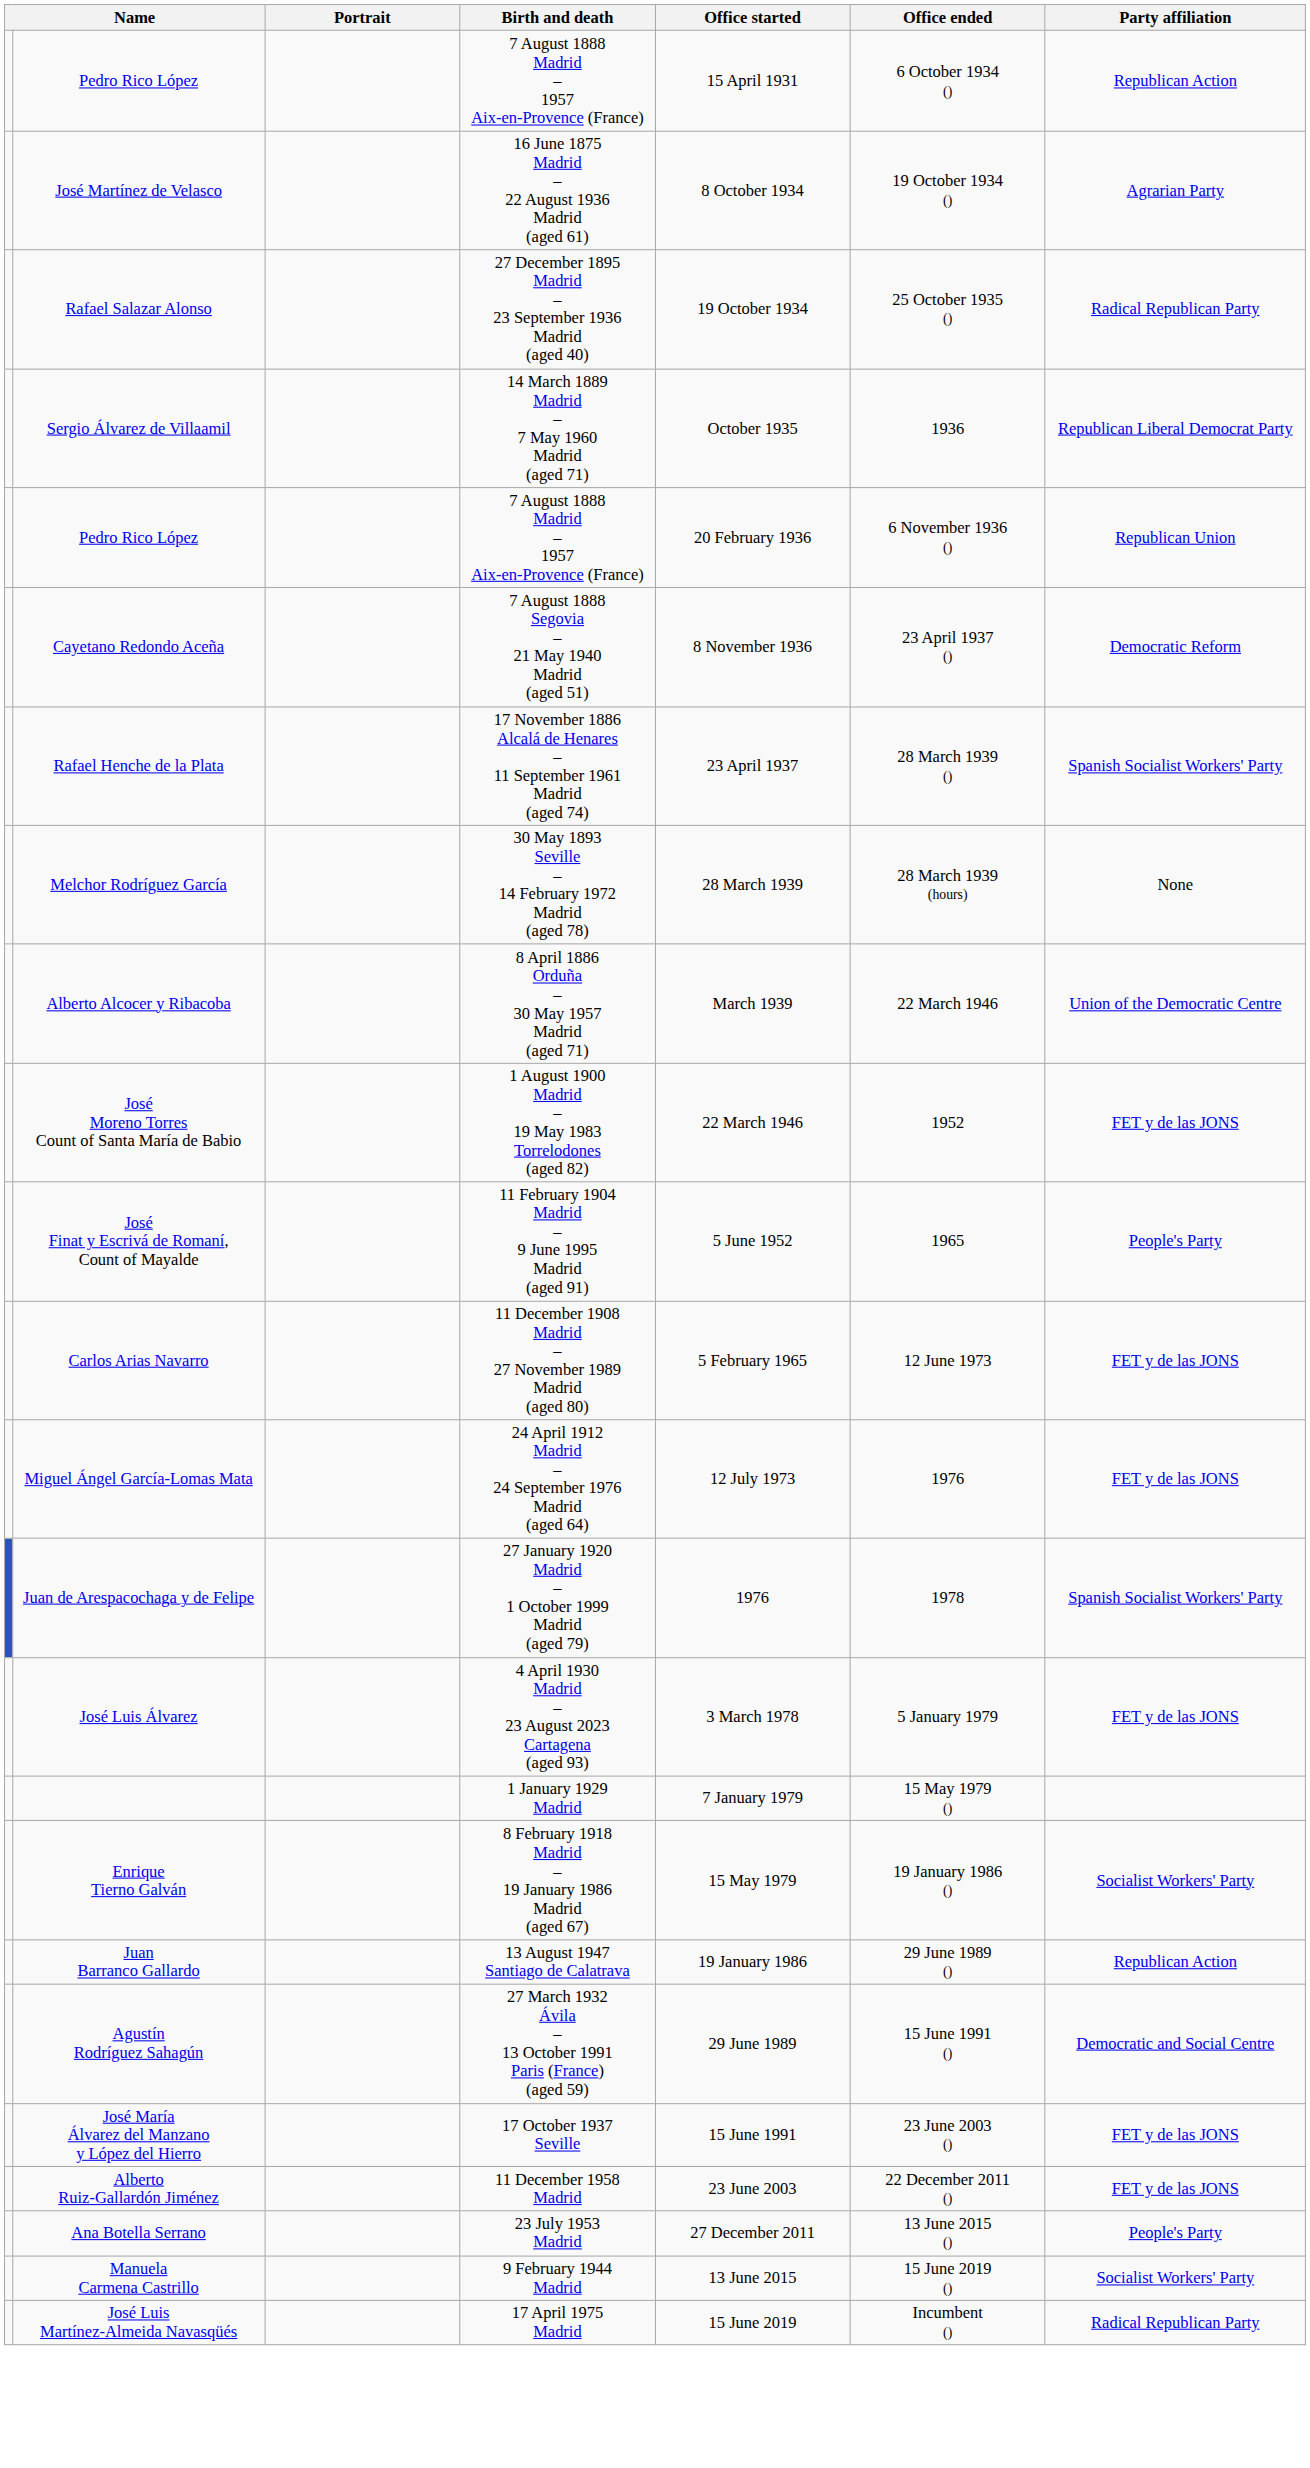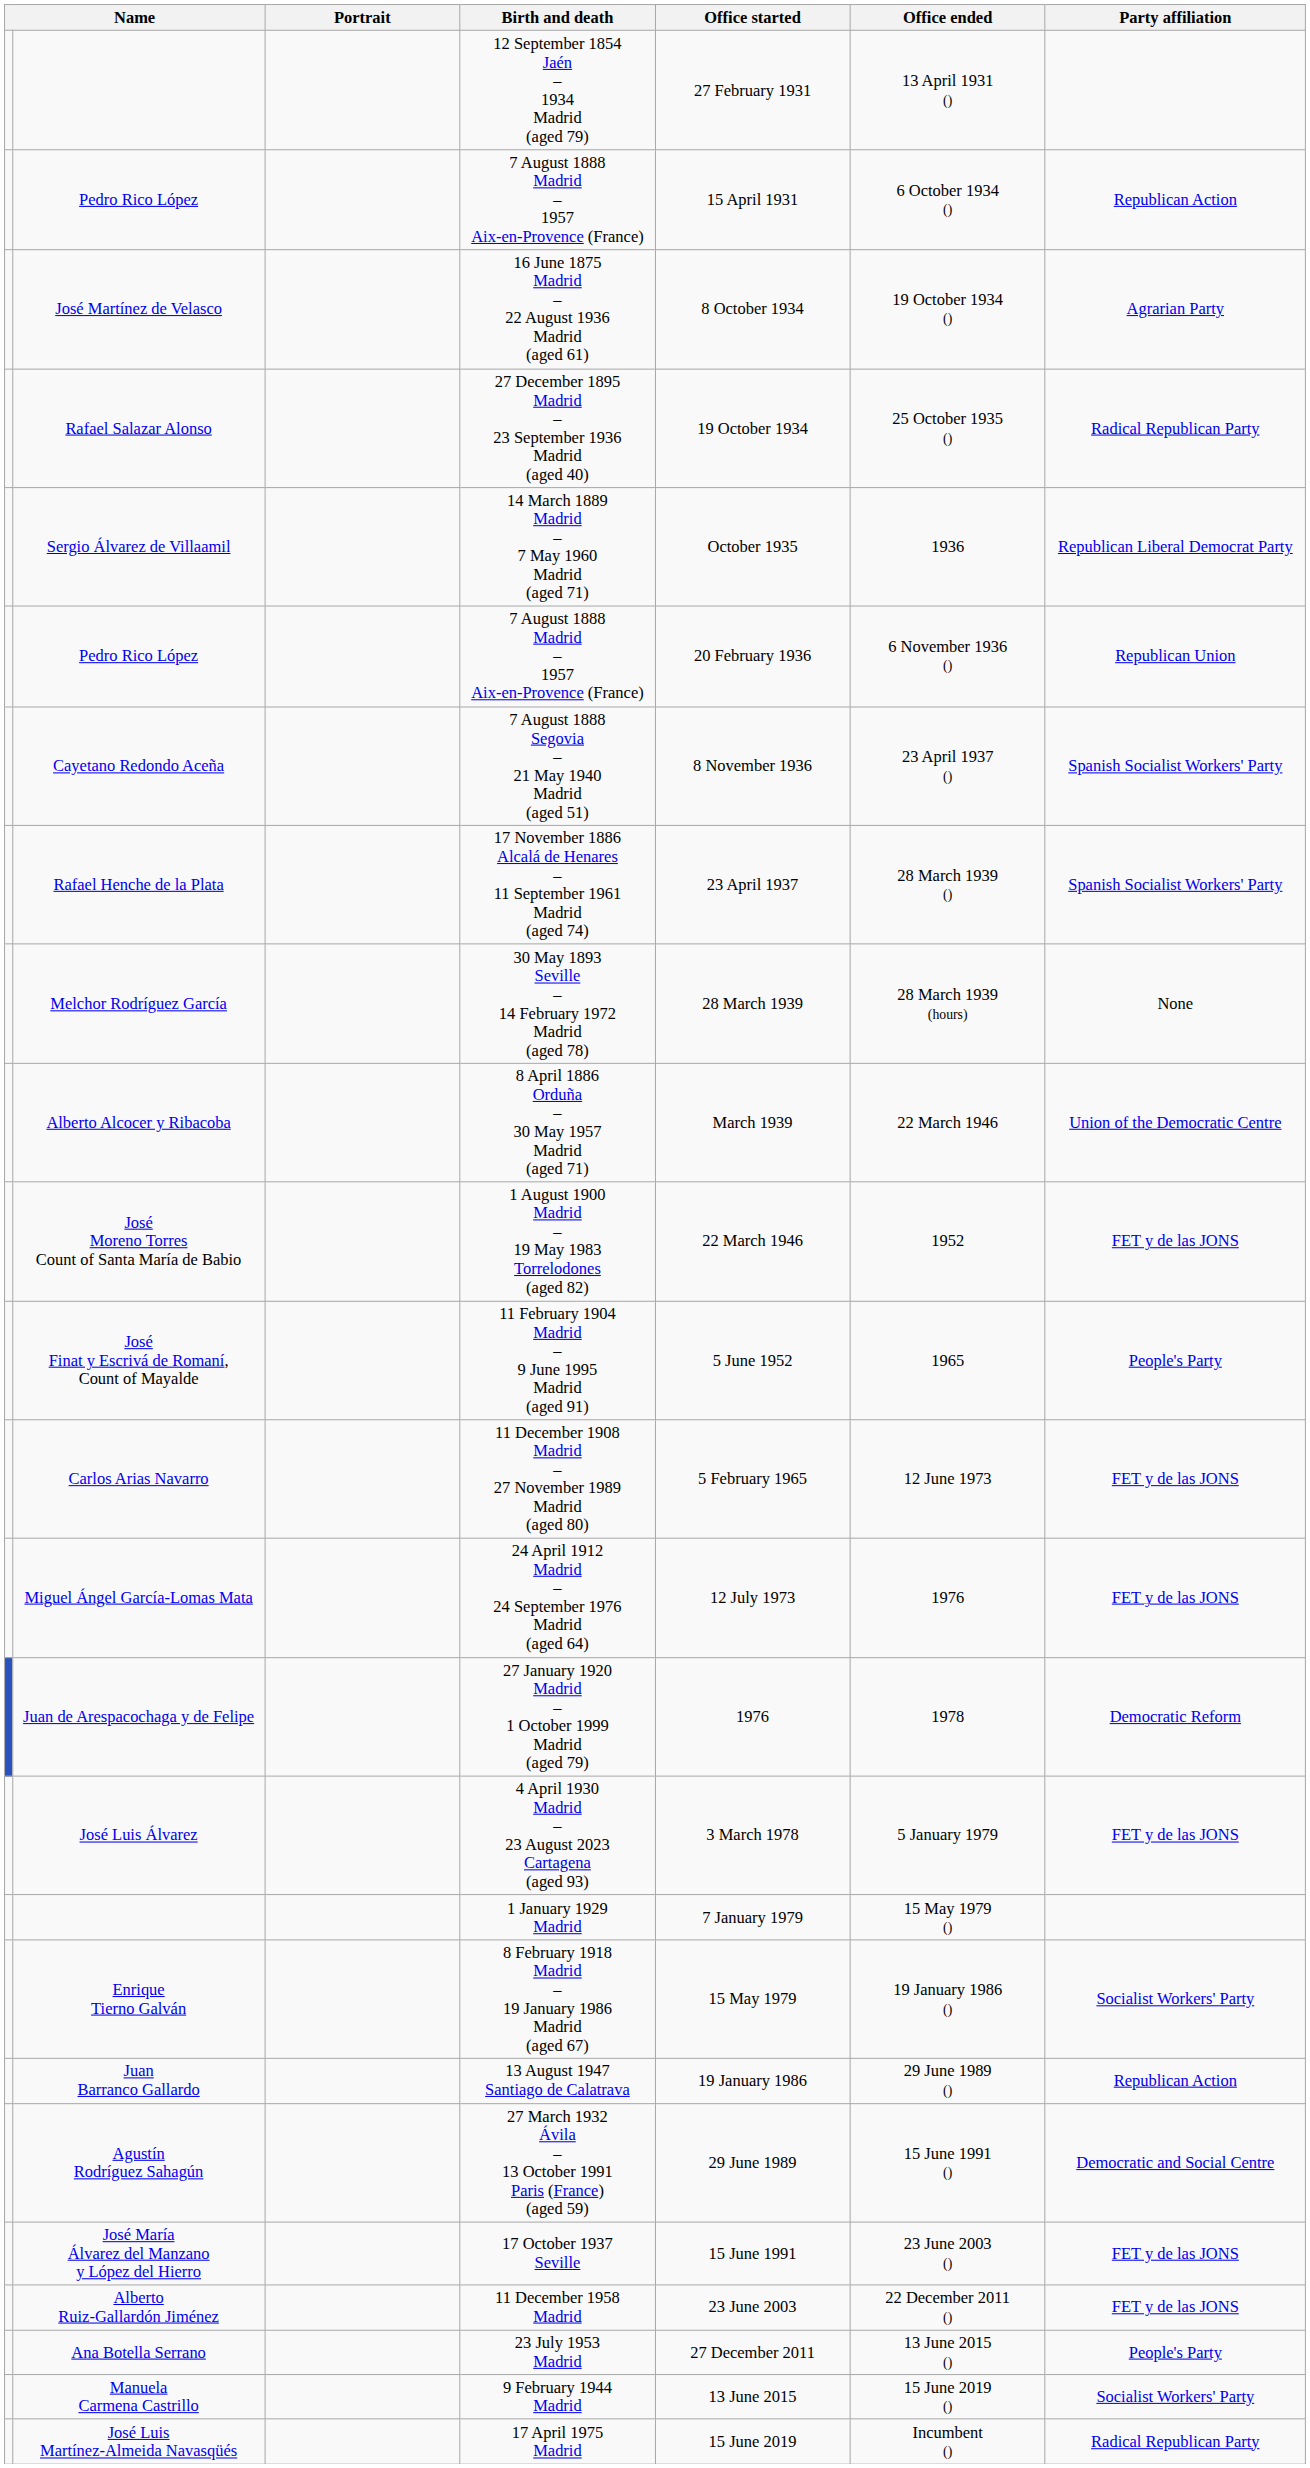+ row: (139, 90)
(1175, 647) Democratic Reform -> (1175, 765) Spanish Socialist Workers' Party
(1175, 1597) Spanish Socialist Workers' Party -> (1175, 1716) Democratic Reform
